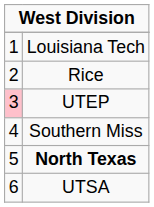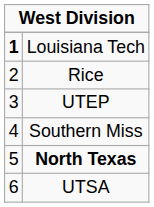(14, 46) normal -> (14, 46) bold
(14, 103) pink background -> (14, 103) no background
